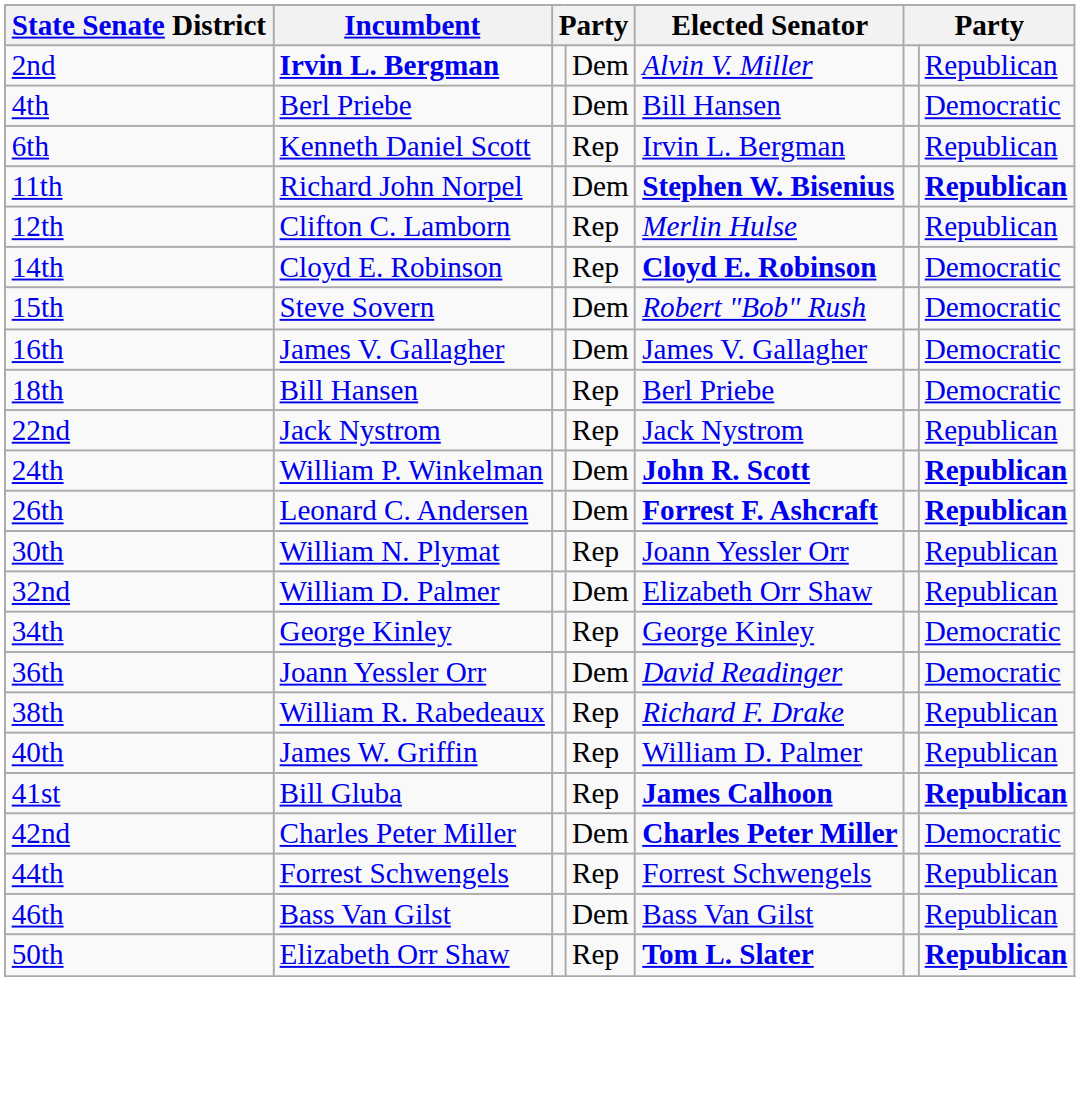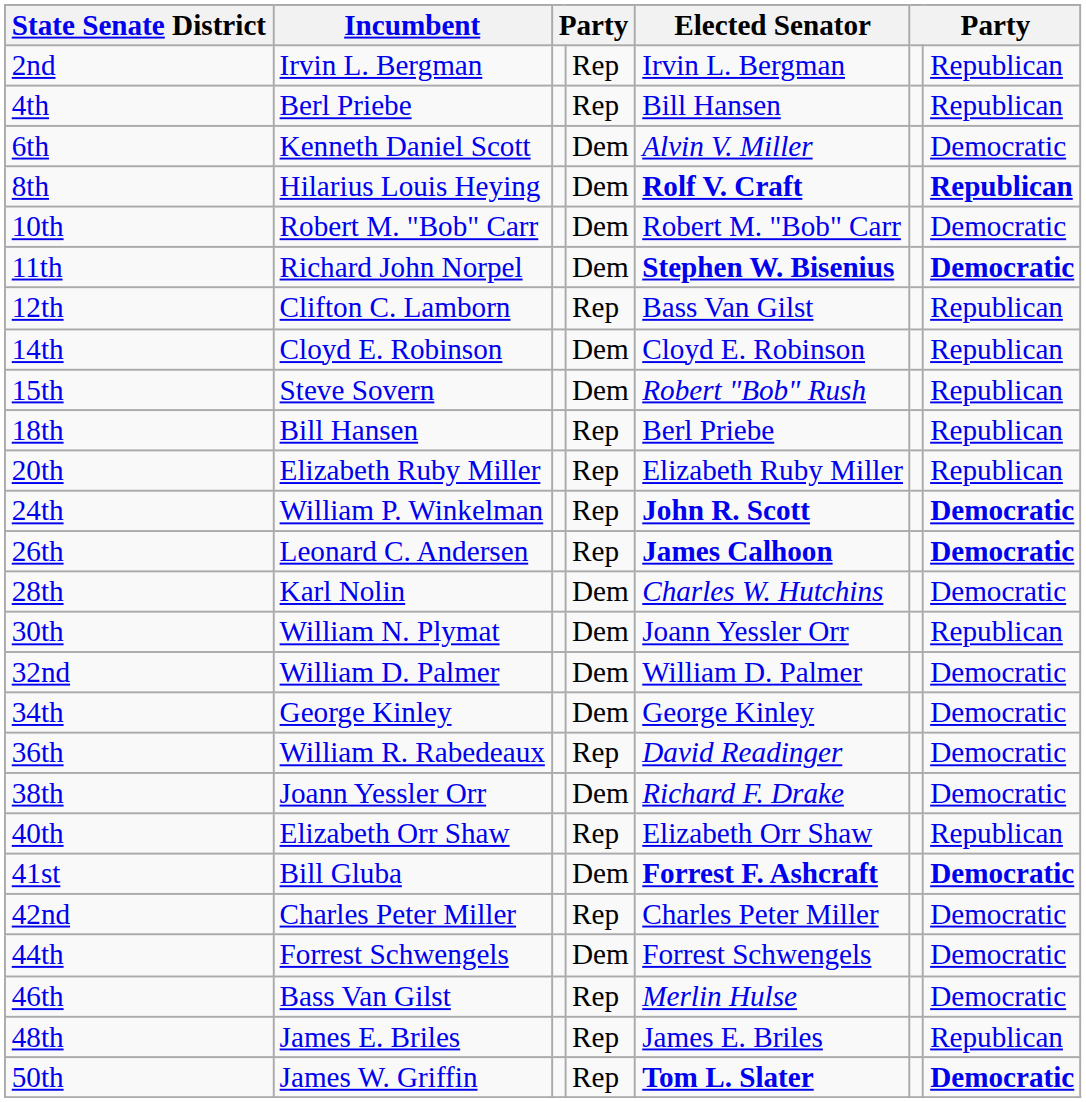(389, 65) bold -> (381, 65) normal
(600, 65) Dem -> (595, 65) Rep
(727, 65) Alvin V. Miller -> (744, 65) Irvin L. Bergman
(600, 105) Dem -> (595, 105) Rep
(993, 105) Democratic -> (997, 105) Republican
(595, 146) Rep -> (600, 146) Dem
(744, 146) Irvin L. Bergman -> (727, 146) Alvin V. Miller
(991, 146) Republican -> (998, 146) Democratic
+ row: (30, 186)
+ row: (38, 227)
(996, 186) Republican -> (1002, 267) Democratic
(720, 227) Merlin Hulse -> (728, 307) Bass Van Gilst
(595, 267) Rep -> (600, 348) Dem
(759, 267) bold -> (754, 348) normal
(993, 267) Democratic -> (997, 348) Republican
(993, 307) Democratic -> (997, 388) Republican
- row: (38, 348)
(993, 388) Democratic -> (997, 429) Republican
+ row: (38, 469)
- row: (41, 429)
(600, 469) Dem -> (595, 510) Rep
(996, 469) Republican -> (1002, 510) Democratic
(600, 510) Dem -> (595, 550) Rep
(760, 510) Forrest F. Ashcraft -> (737, 550) James Calhoon
(996, 510) Republican -> (1002, 550) Democratic
+ row: (38, 591)
(595, 550) Rep -> (600, 631) Dem
(757, 591) Elizabeth Orr Shaw -> (752, 671) William D. Palmer
(991, 591) Republican -> (998, 671) Democratic
(595, 631) Rep -> (600, 712) Dem
(383, 671) Joann Yessler Orr -> (412, 752) William R. Rabedeaux
(600, 671) Dem -> (595, 752) Rep
(412, 712) William R. Rabedeaux -> (383, 793) Joann Yessler Orr
(595, 712) Rep -> (600, 793) Dem
(991, 712) Republican -> (998, 793) Democratic
(379, 752) James W. Griffin -> (395, 833) Elizabeth Orr Shaw
(752, 752) William D. Palmer -> (757, 833) Elizabeth Orr Shaw
(595, 793) Rep -> (600, 874) Dem
(737, 793) James Calhoon -> (760, 874) Forrest F. Ashcraft
(996, 793) Republican -> (1002, 874) Democratic
(600, 833) Dem -> (595, 914) Rep
(770, 833) bold -> (760, 914) normal
(595, 874) Rep -> (600, 955) Dem
(991, 874) Republican -> (998, 955) Democratic
(600, 914) Dem -> (595, 995) Rep
(728, 914) Bass Van Gilst -> (720, 995) Merlin Hulse
(991, 914) Republican -> (998, 995) Democratic
+ row: (38, 1035)
(395, 955) Elizabeth Orr Shaw -> (379, 1076) James W. Griffin
(996, 955) Republican -> (1002, 1076) Democratic
